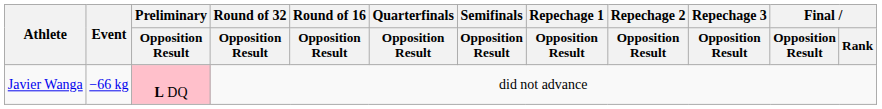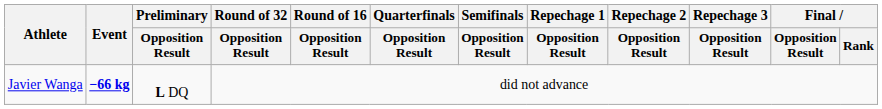(109, 85) normal -> (109, 85) bold
(171, 93) pink background -> (172, 93) no background
